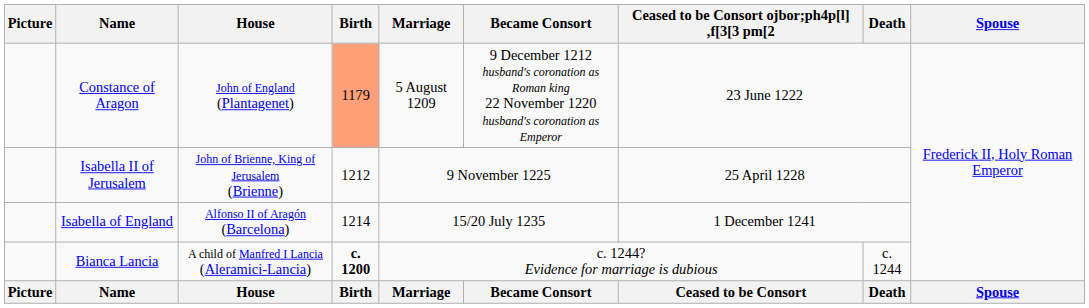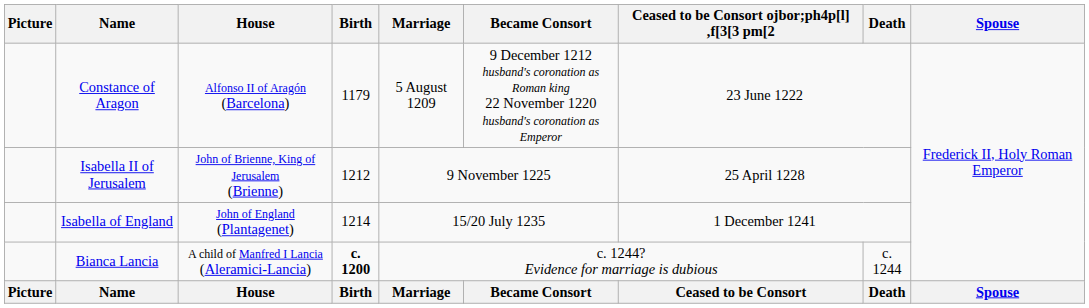(255, 96) John of England (Plantagenet) -> (255, 96) Alfonso II of Aragón (Barcelona)
(356, 95) lightsalmon background -> (356, 95) no background
(255, 223) Alfonso II of Aragón (Barcelona) -> (255, 223) John of England (Plantagenet)
